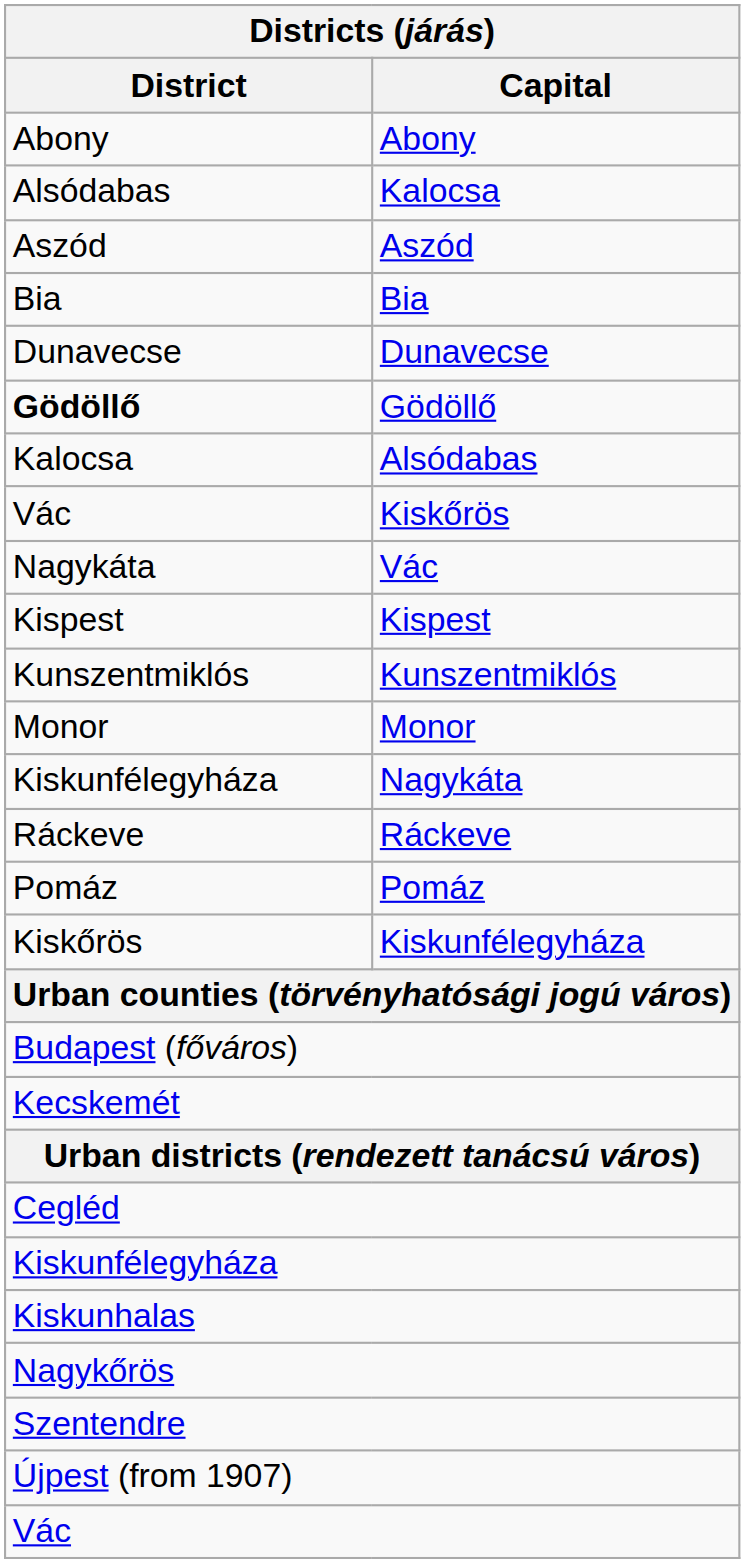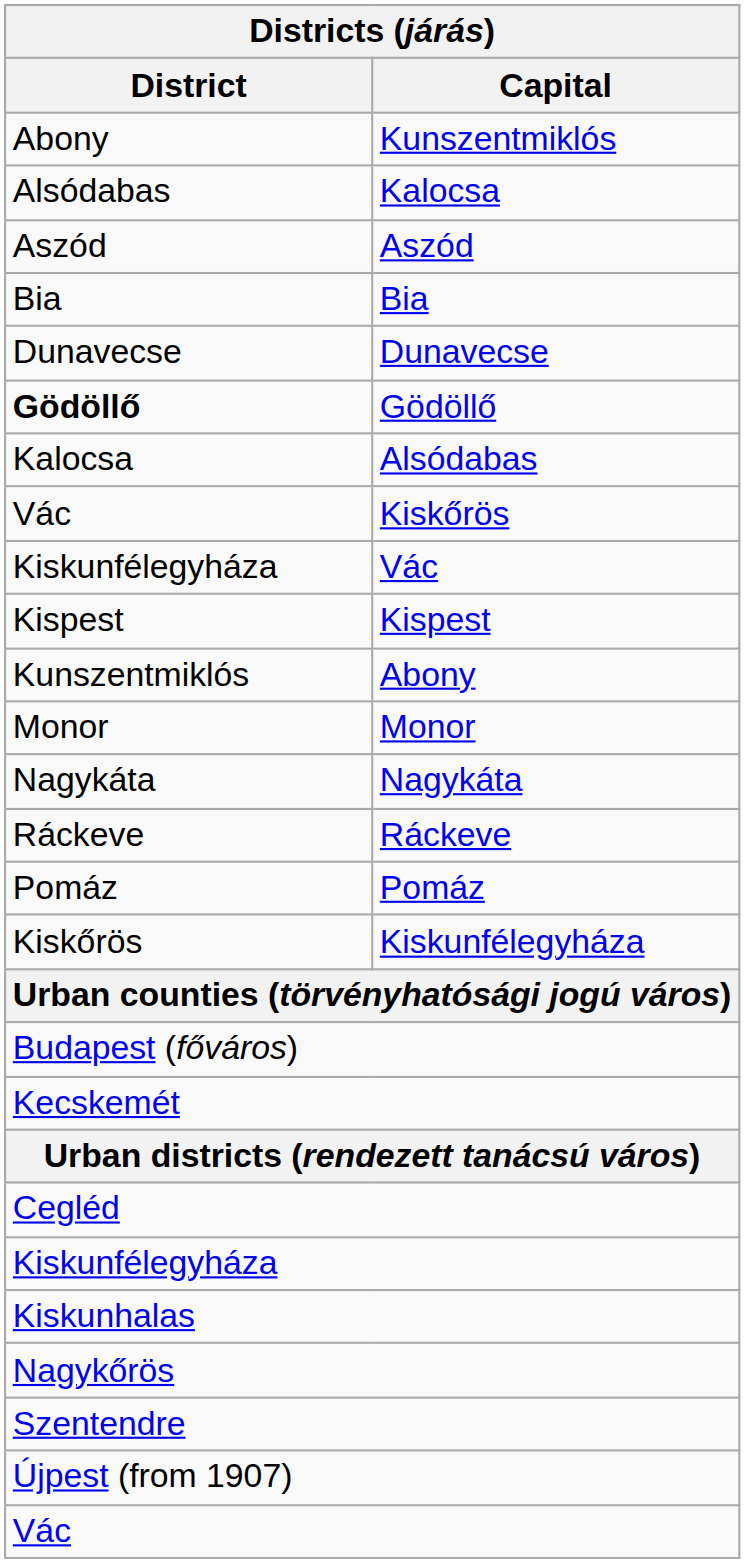(428, 138) Abony -> (498, 138) Kunszentmiklós
(84, 566) Nagykáta -> (145, 566) Kiskunfélegyháza
(498, 673) Kunszentmiklós -> (428, 673) Abony
(145, 780) Kiskunfélegyháza -> (84, 780) Nagykáta
